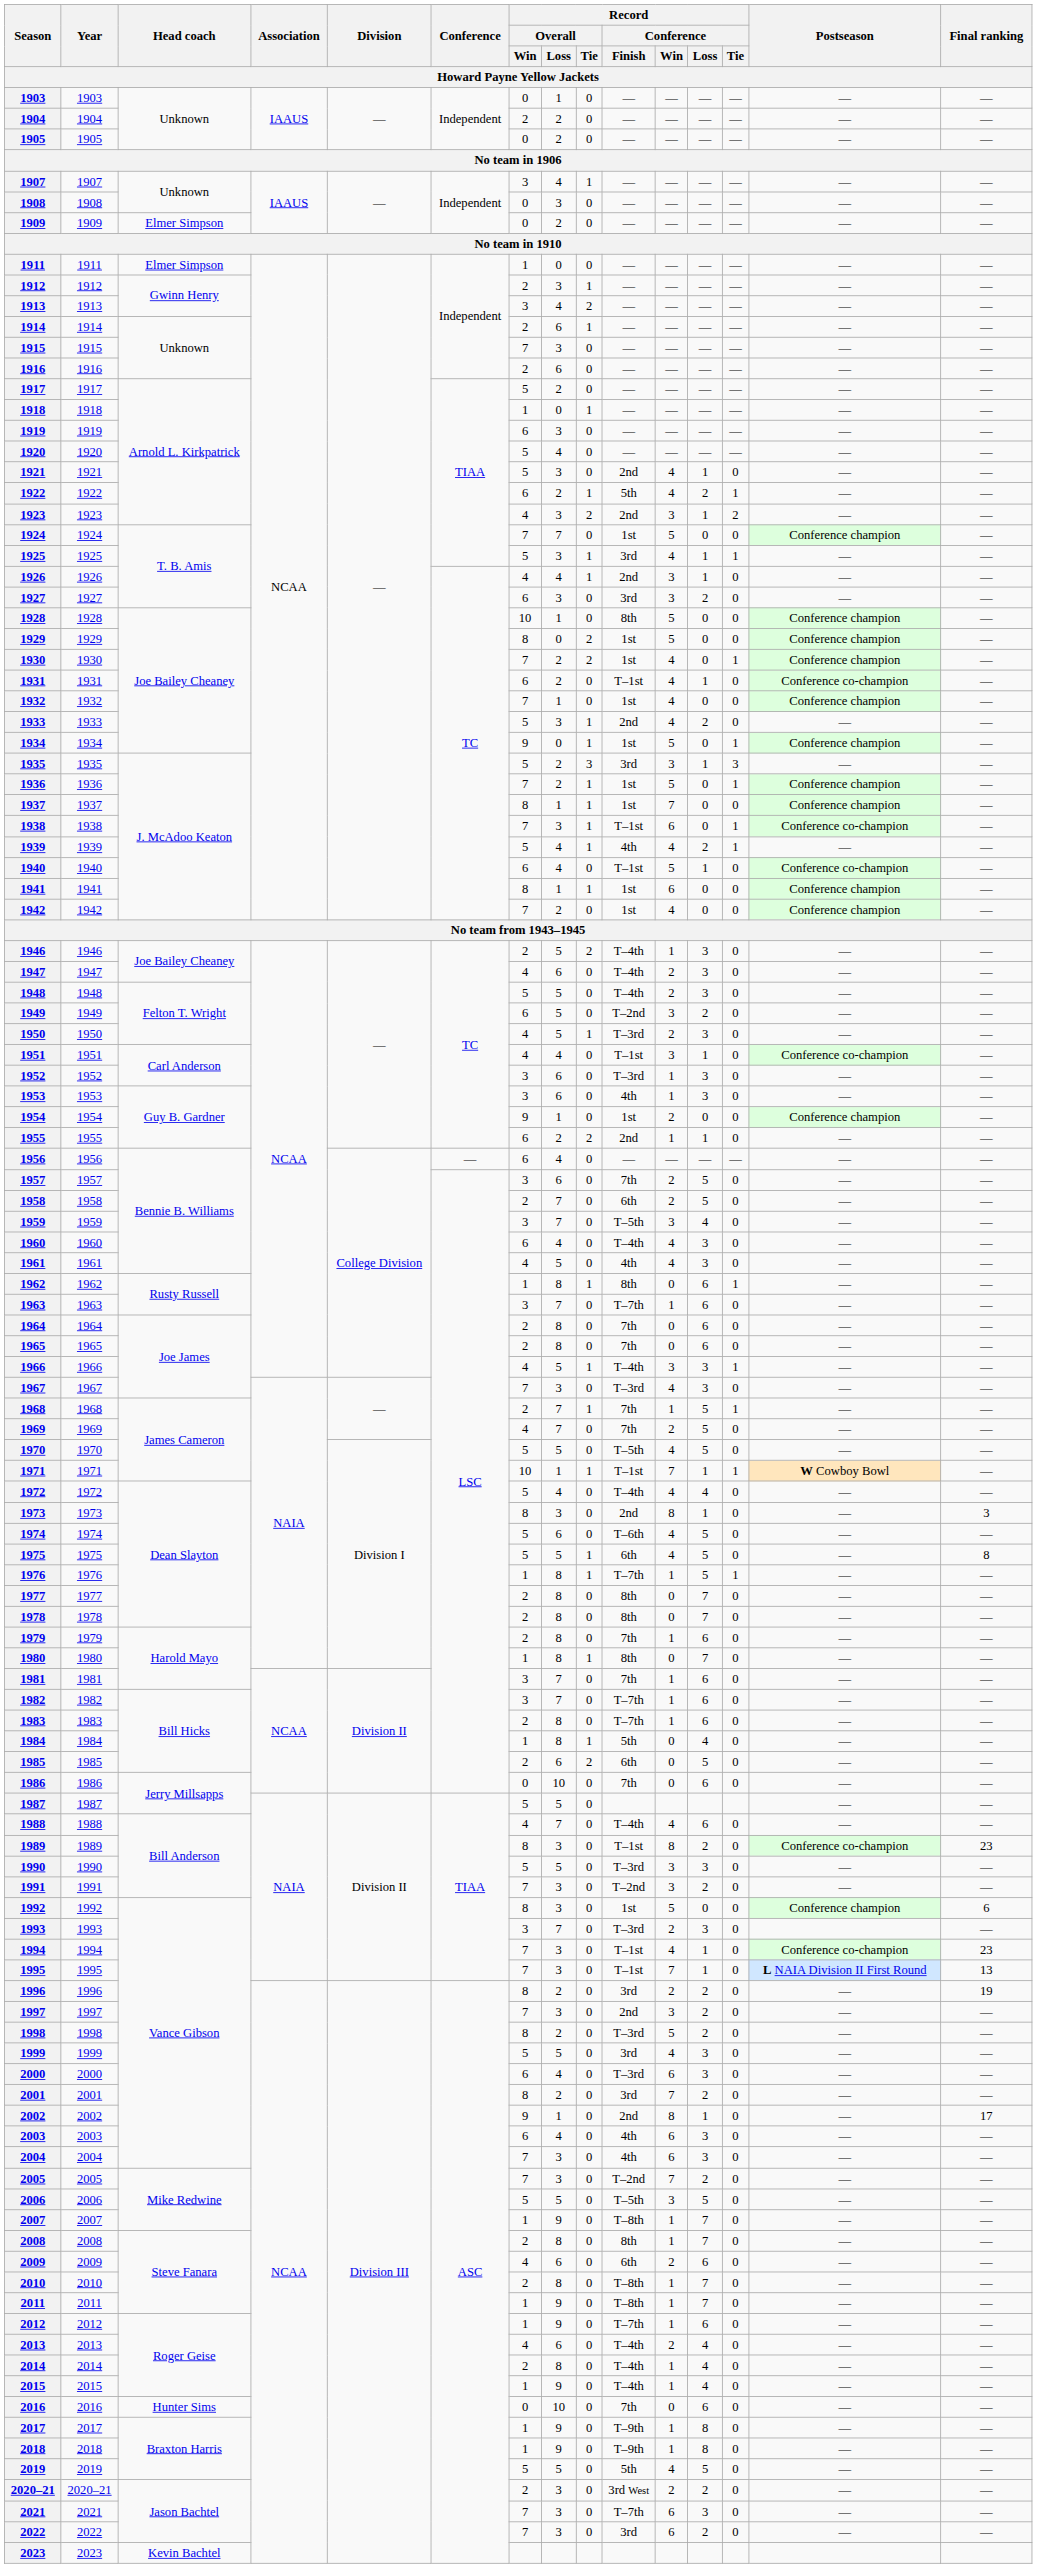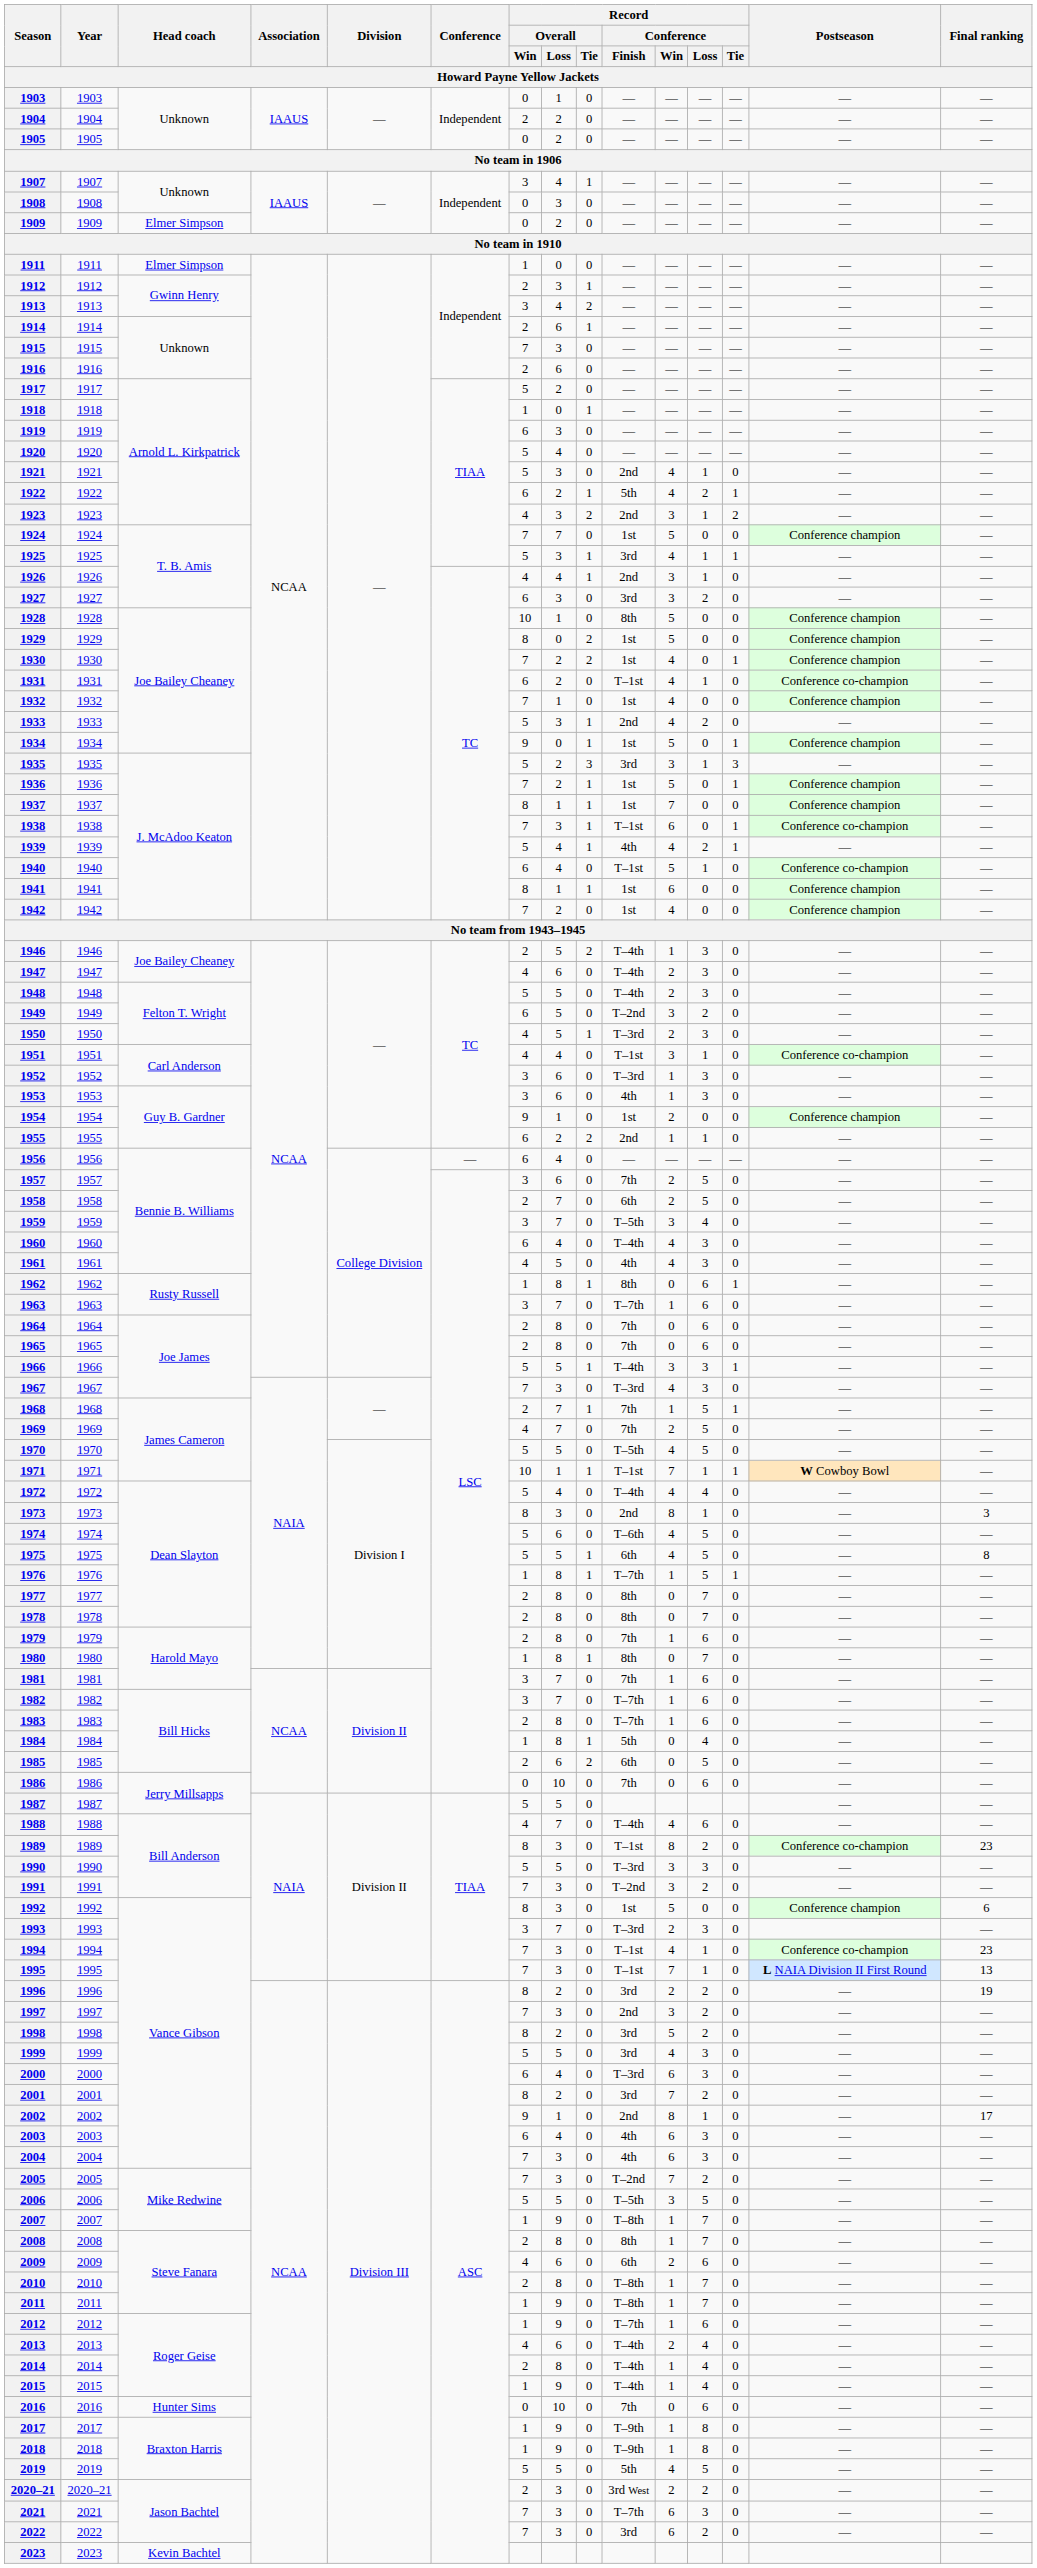(525, 1367) 4 -> (525, 1367) 5
(629, 2032) T–3rd -> (629, 2032) 3rd
